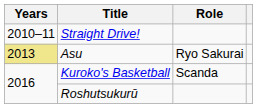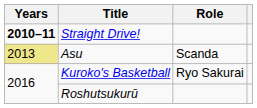(31, 34) normal -> (31, 34) bold
(210, 53) Ryo Sakurai -> (197, 53) Scanda
(197, 73) Scanda -> (210, 73) Ryo Sakurai
